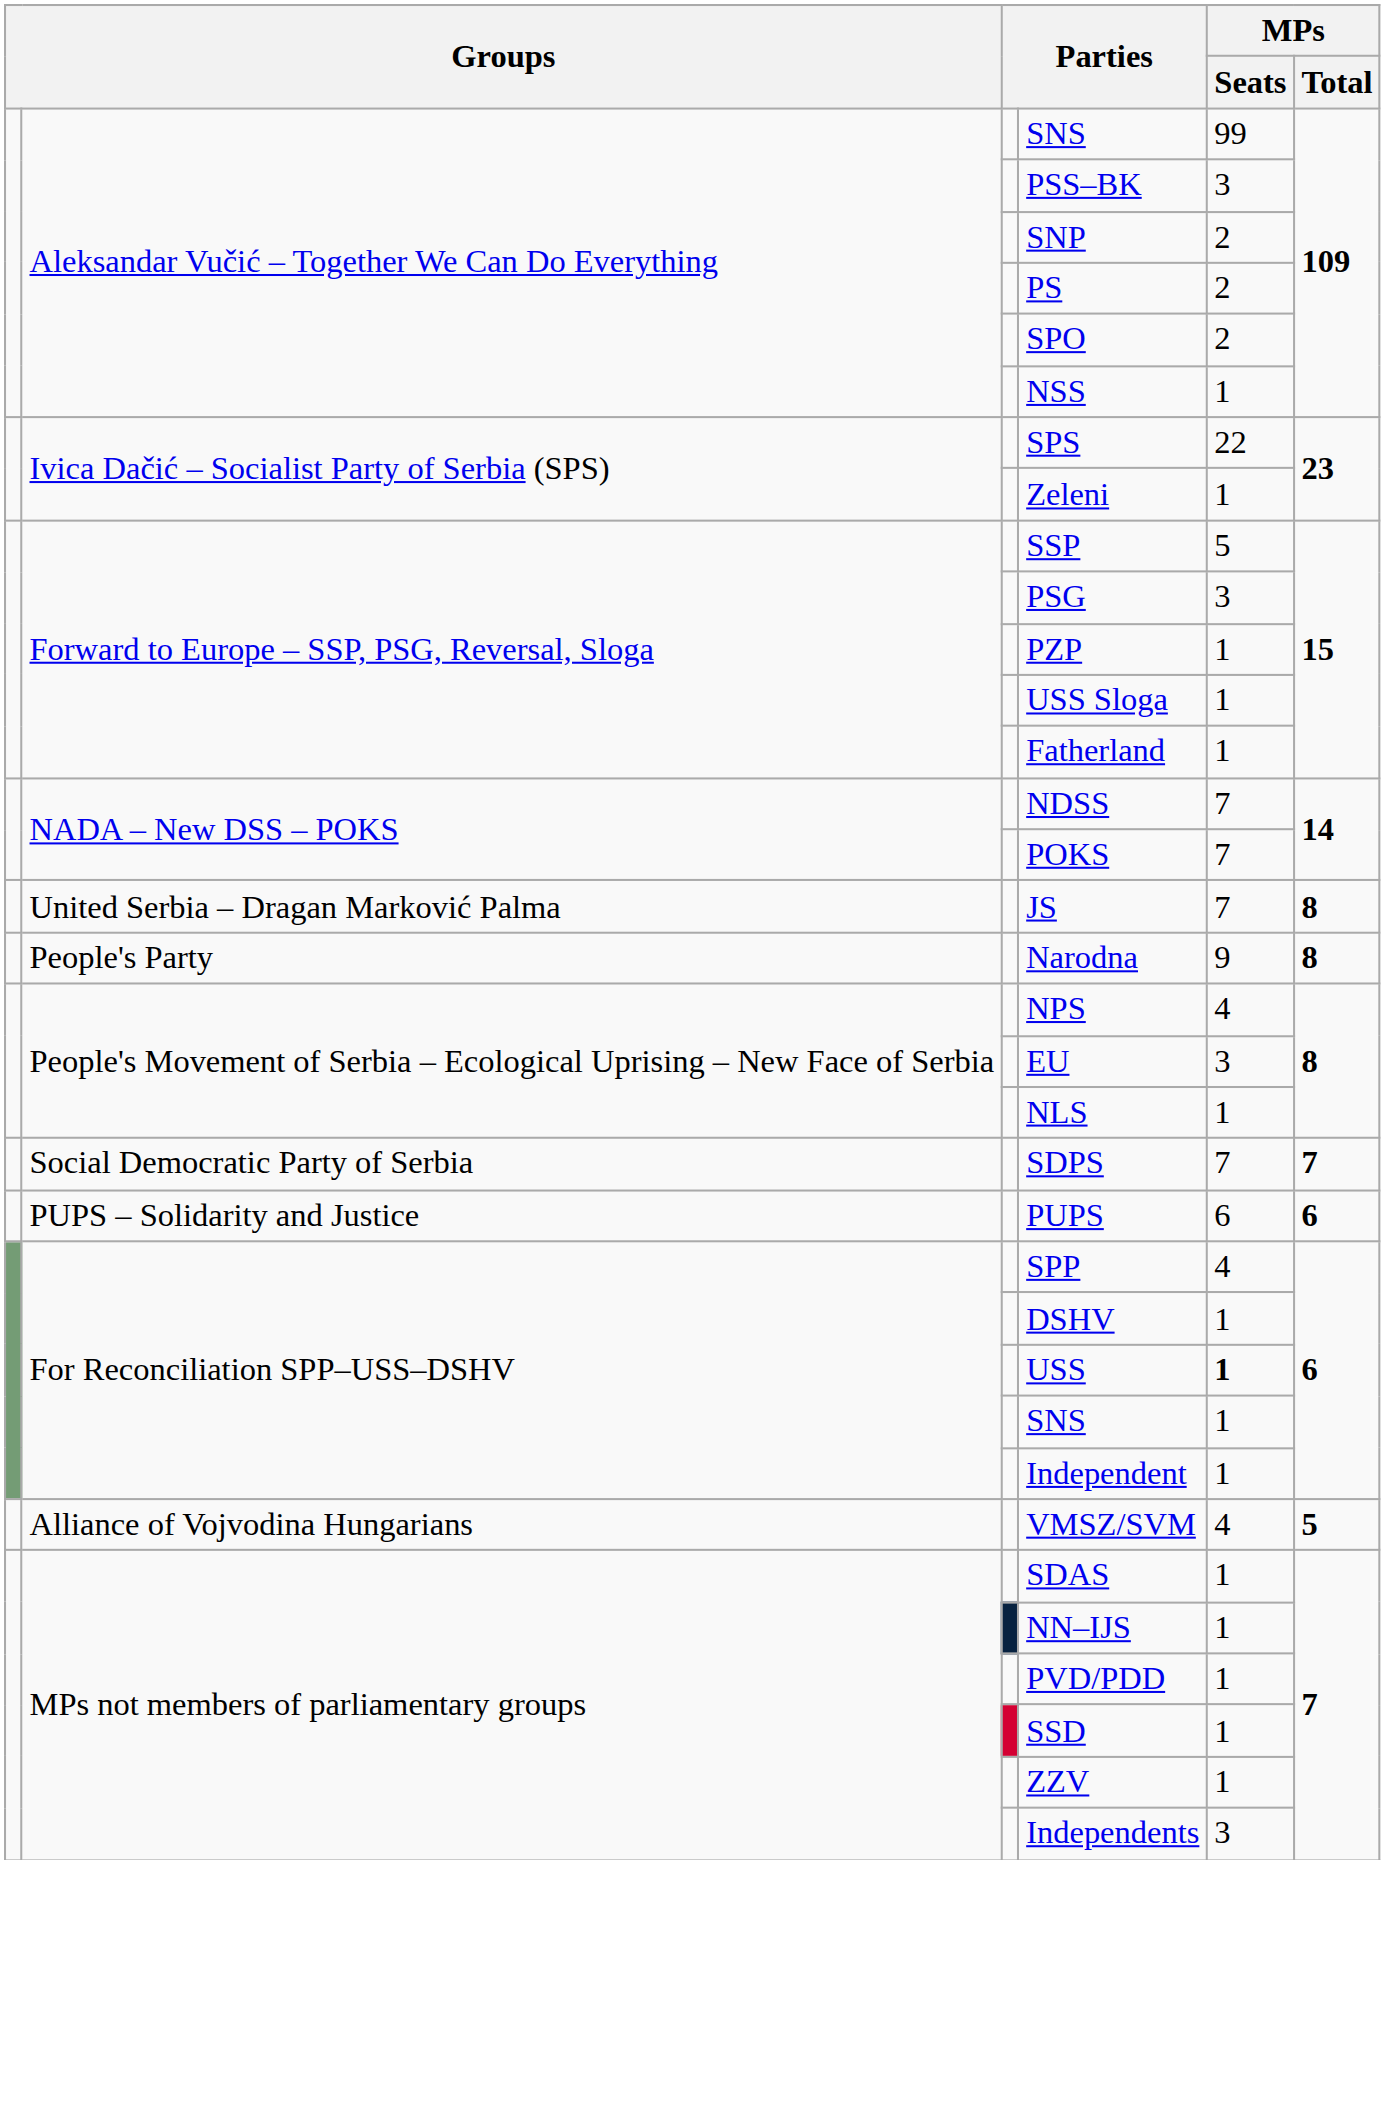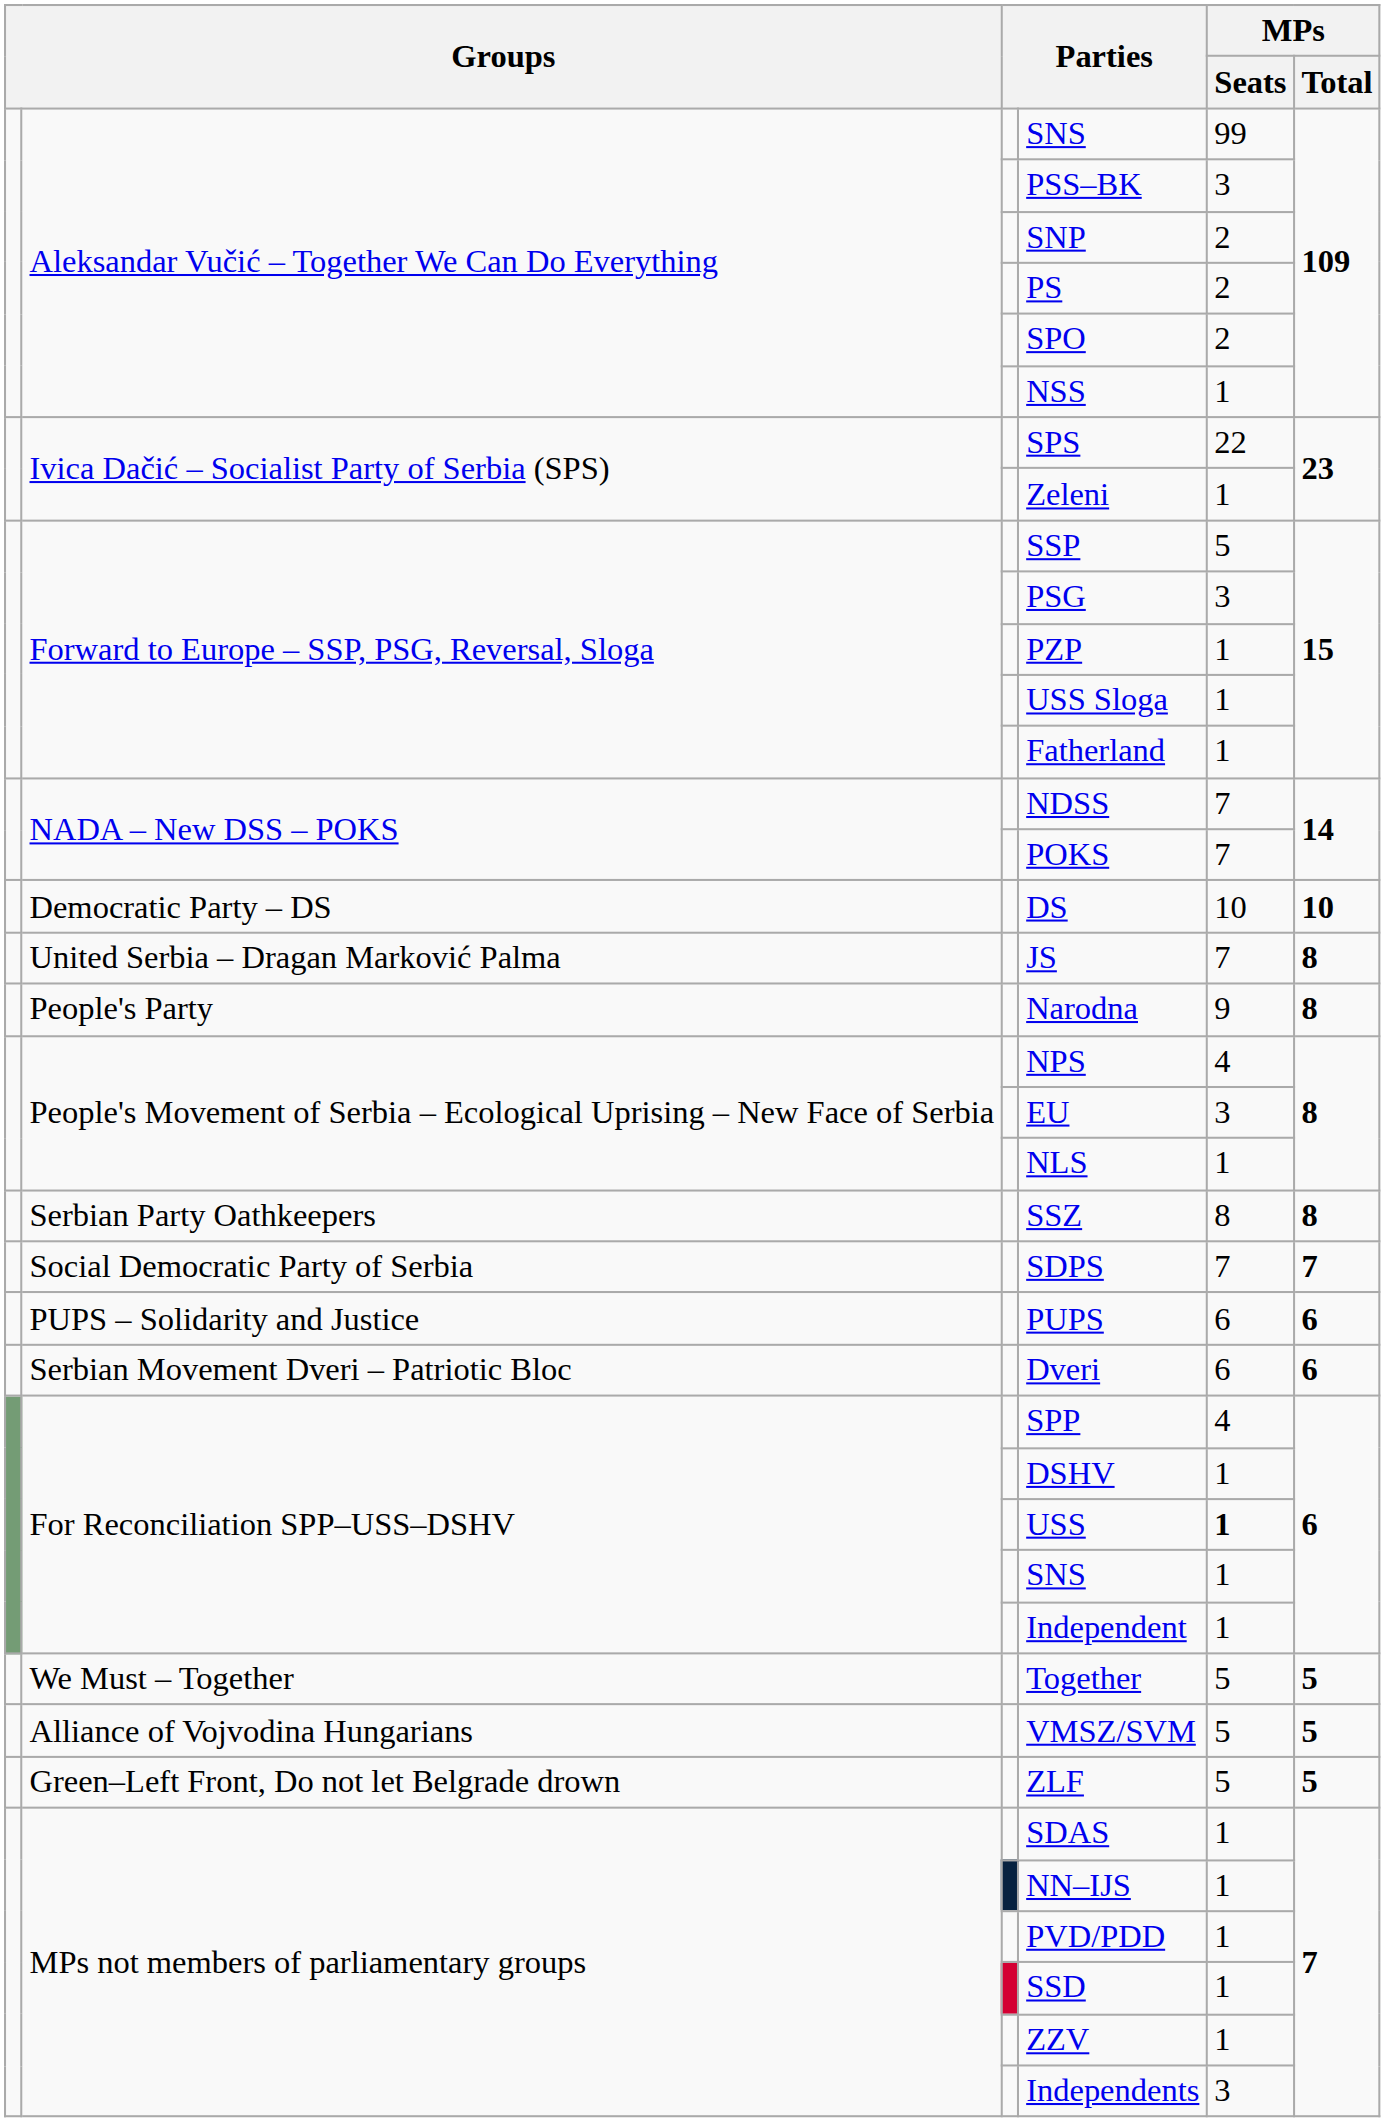+ row: (181, 905)
+ row: (203, 1215)
+ row: (301, 1369)
+ row: (162, 1678)
(1222, 1524) 4 -> (1222, 1730) 5
+ row: (325, 1781)
